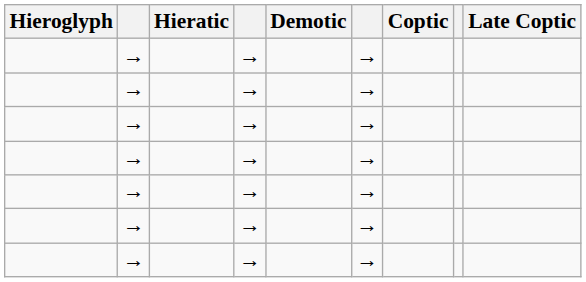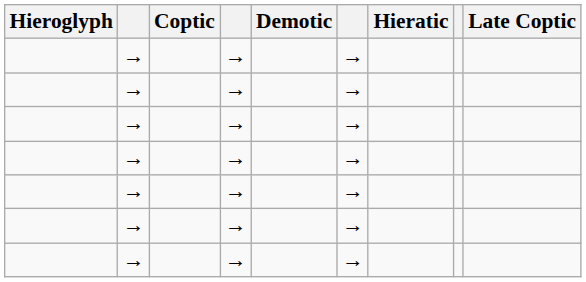columns swapped: (192, 21) <-> (418, 21)
